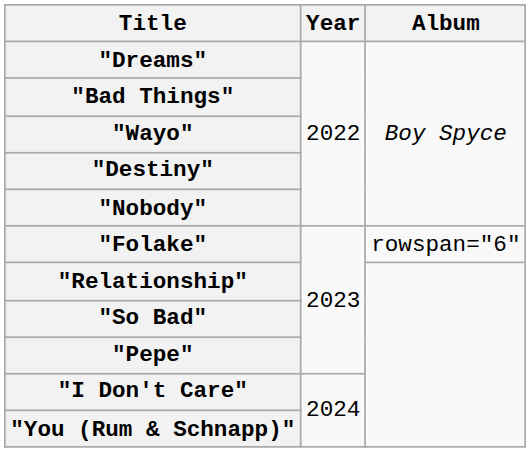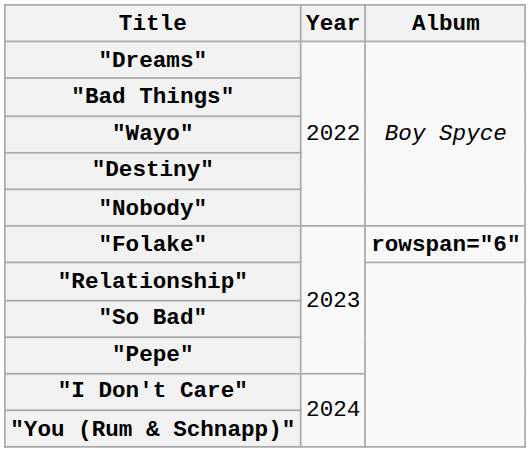(446, 245) normal -> (446, 245) bold
